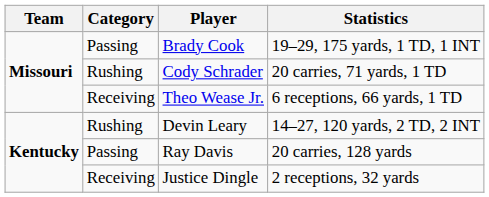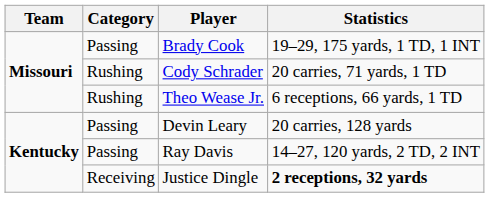(121, 98) Receiving -> (115, 98) Rushing
(115, 125) Rushing -> (112, 125) Passing
(376, 125) 14–27, 120 yards, 2 TD, 2 INT -> (342, 125) 20 carries, 128 yards
(342, 151) 20 carries, 128 yards -> (376, 151) 14–27, 120 yards, 2 TD, 2 INT
(345, 178) normal -> (349, 178) bold
